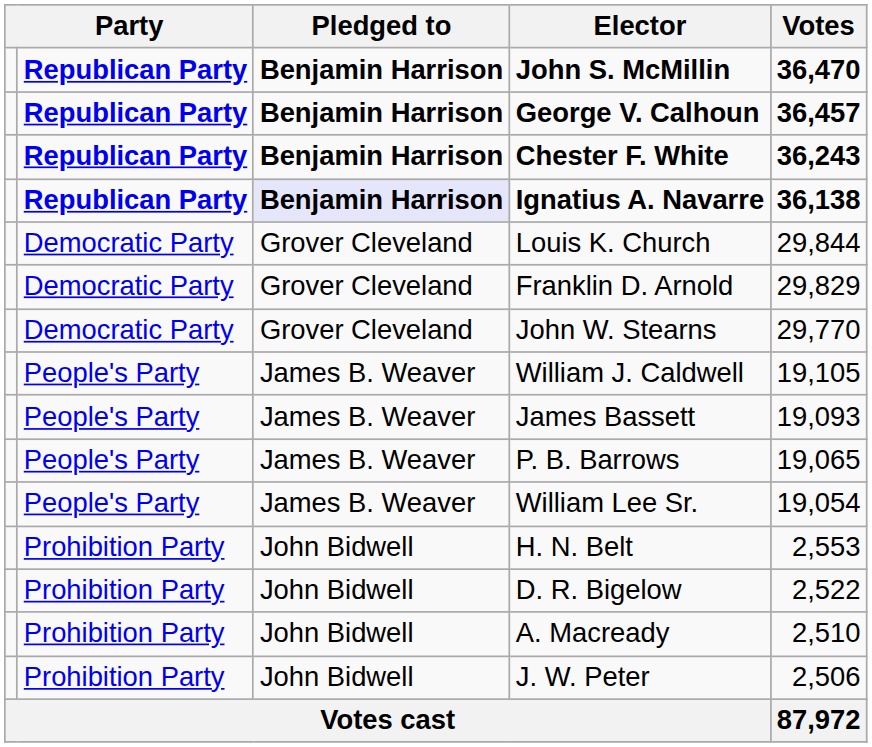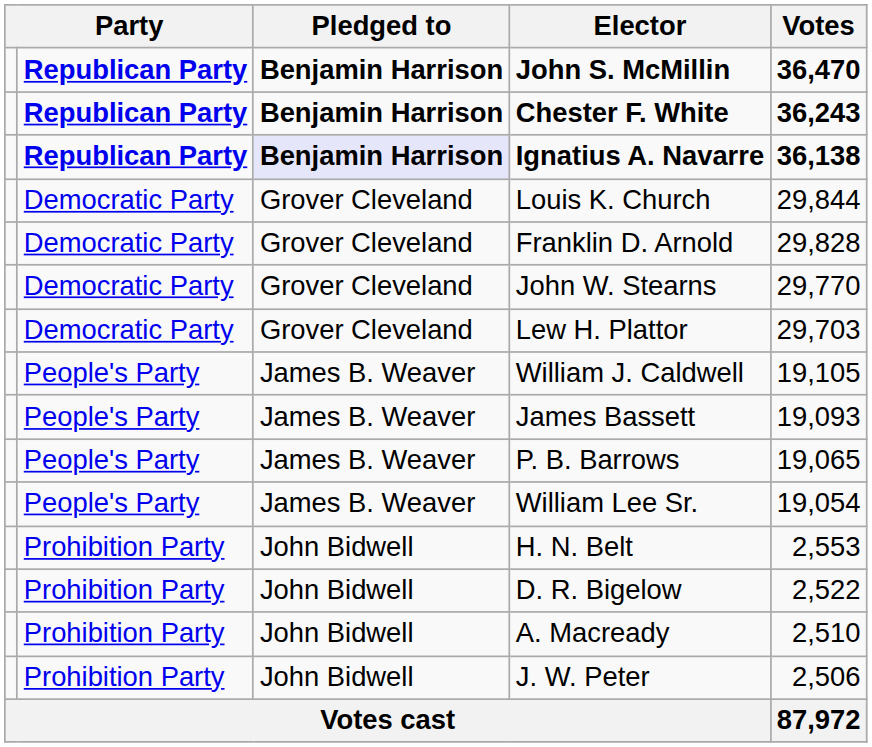- row: (638, 112)
(819, 286) 29,829 -> (819, 243) 29,828
+ row: (602, 329)
